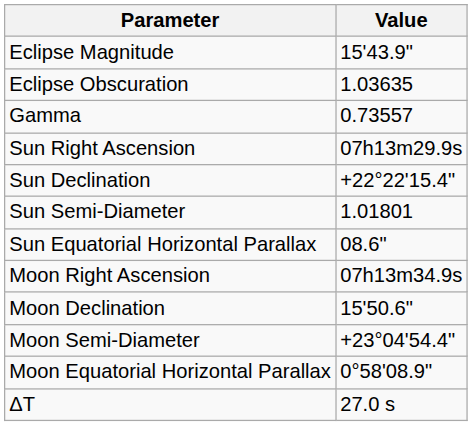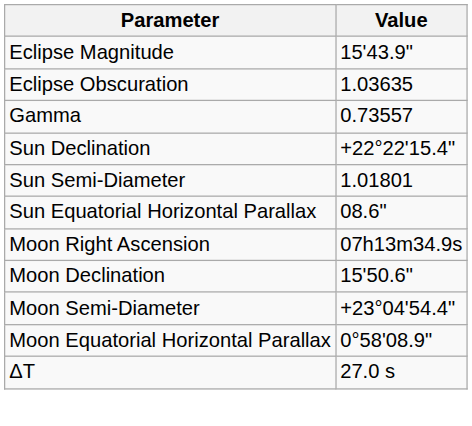- row: (102, 148)
